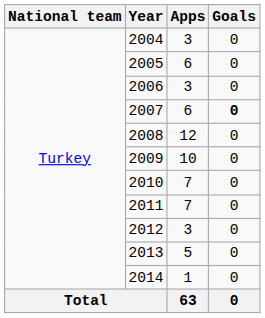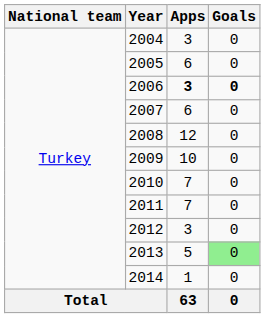(188, 88) normal -> (188, 88) bold
(234, 88) normal -> (234, 88) bold
(234, 111) bold -> (234, 111) normal
(234, 254) no background -> (234, 254) lightgreen background
